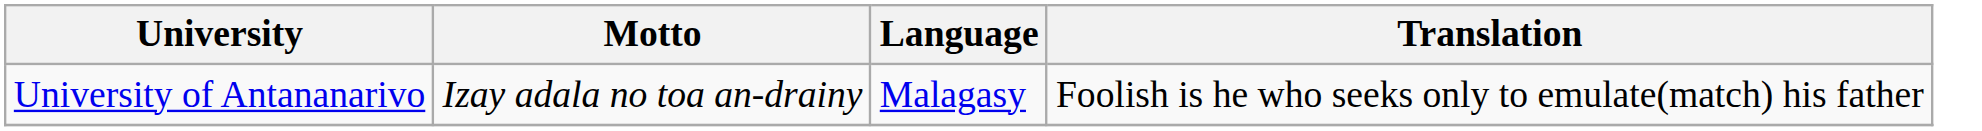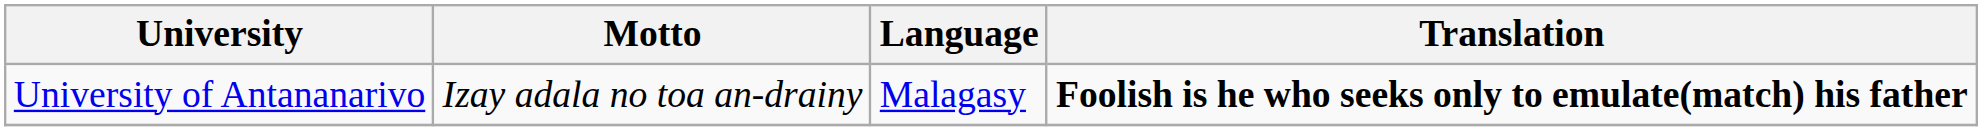(1490, 93) normal -> (1512, 93) bold
